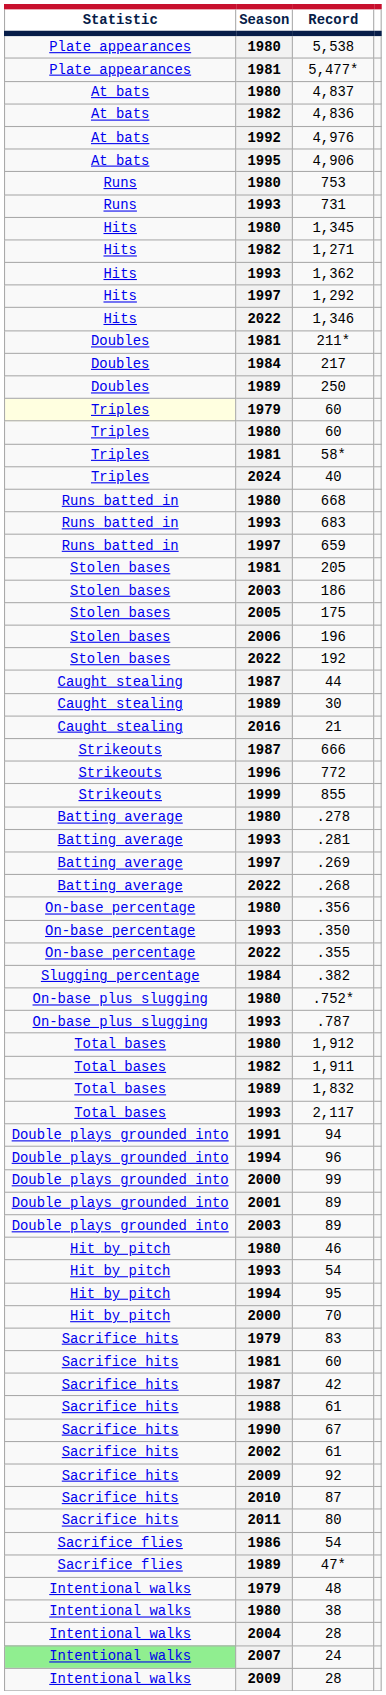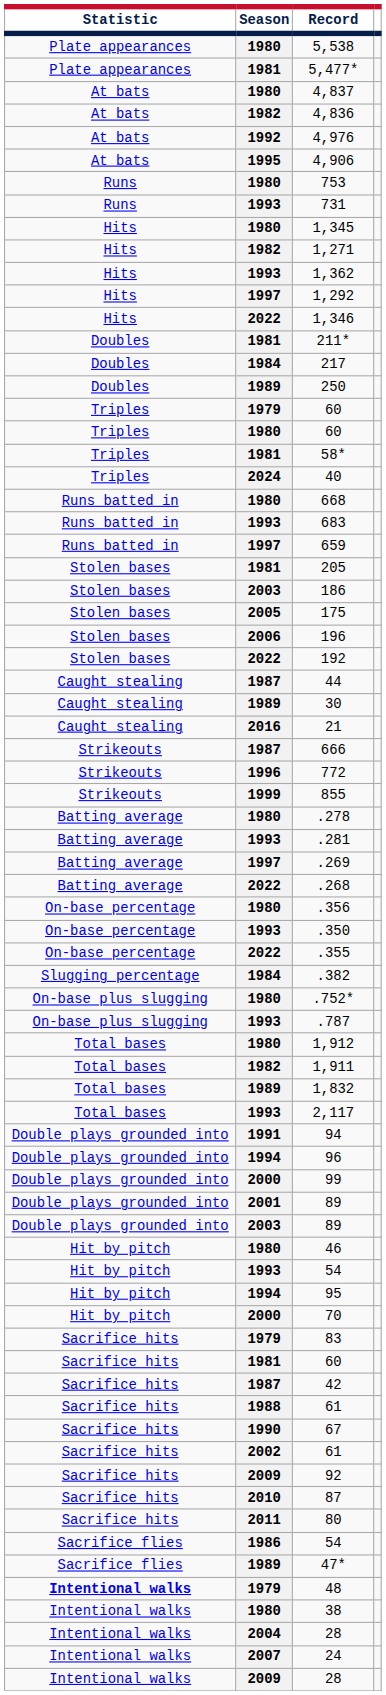(120, 410) lightyellow background -> (120, 410) no background
(120, 1589) normal -> (120, 1589) bold
(120, 1657) lightgreen background -> (120, 1657) no background
